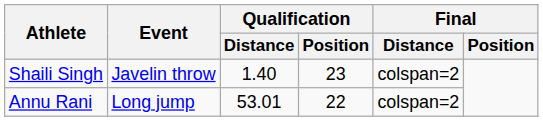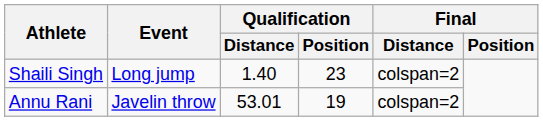(164, 74) Javelin throw -> (153, 74) Long jump
(153, 102) Long jump -> (164, 102) Javelin throw
(336, 102) 22 -> (336, 102) 19
